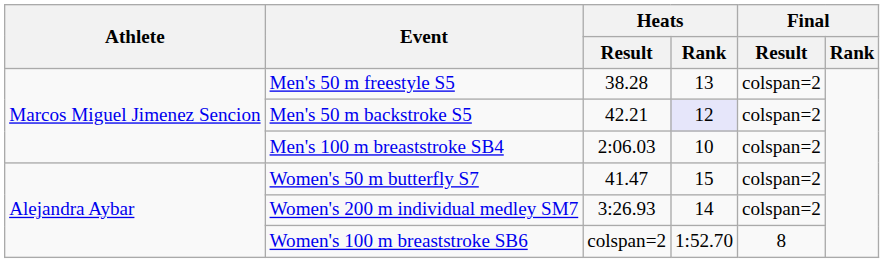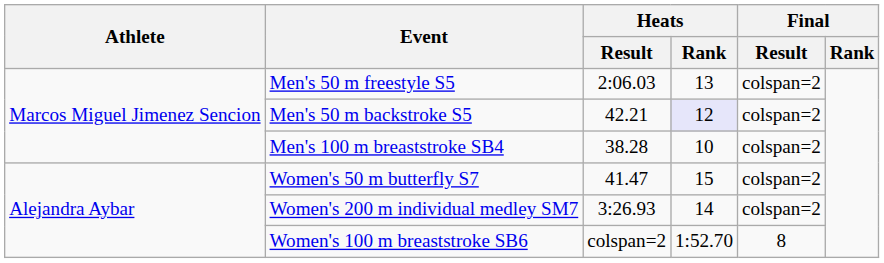(627, 83) 38.28 -> (627, 83) 2:06.03
(627, 147) 2:06.03 -> (627, 147) 38.28
